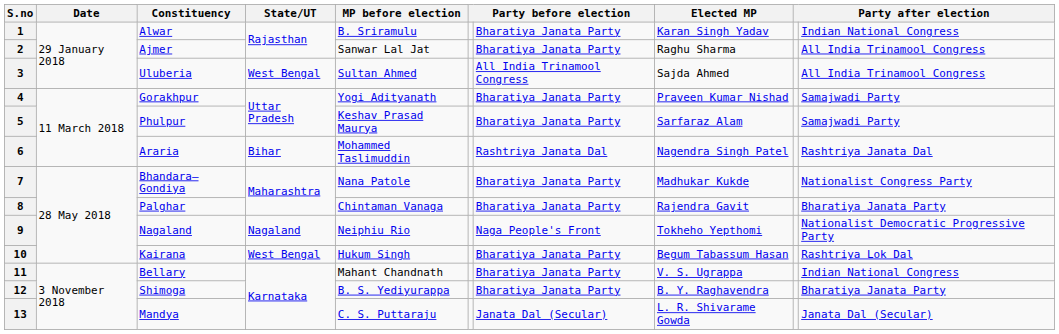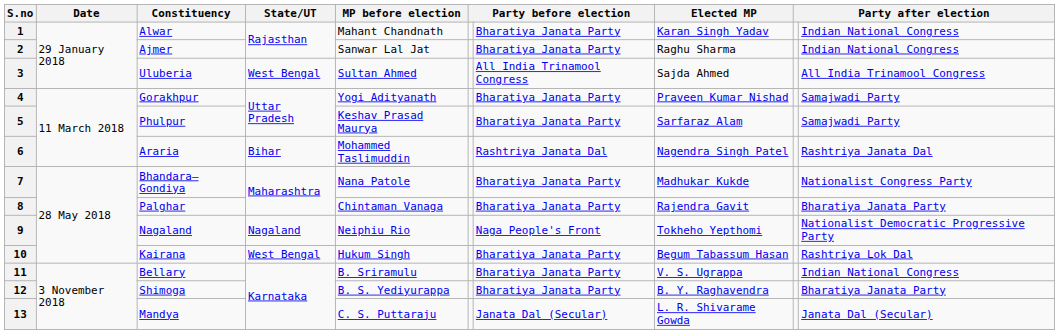(377, 31) B. Sriramulu -> (390, 31) Mahant Chandnath
(893, 49) All India Trinamool Congress -> (880, 49) Indian National Congress
(390, 272) Mahant Chandnath -> (377, 272) B. Sriramulu
